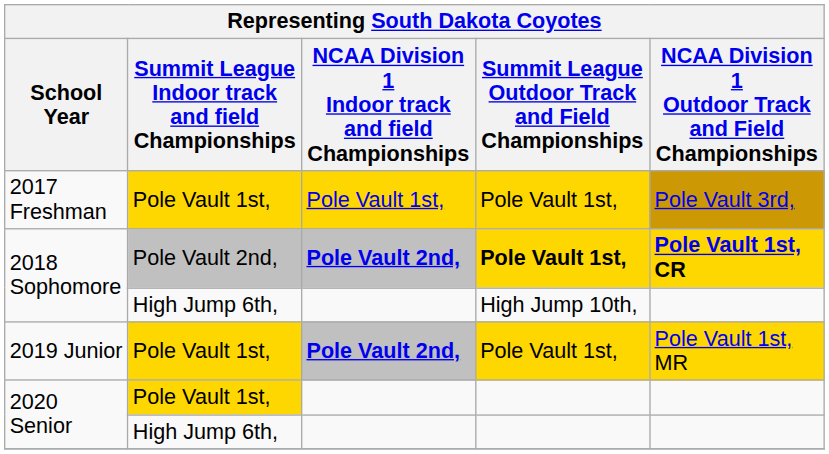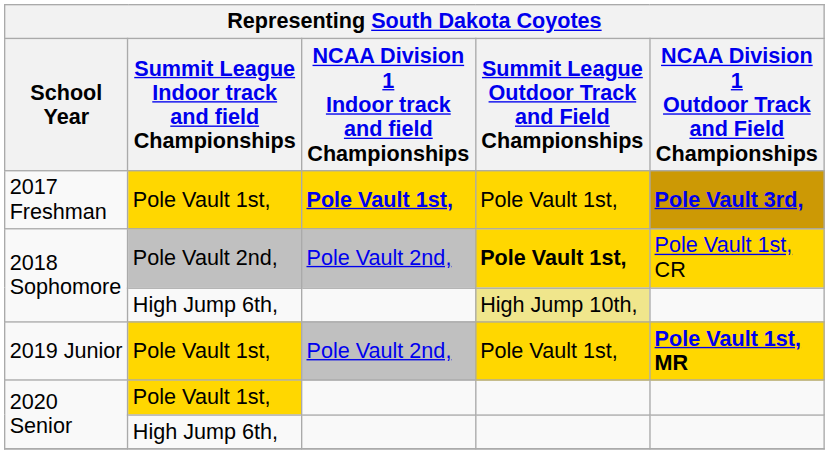(375, 199) normal -> (380, 199) bold
(725, 199) normal -> (729, 199) bold
(383, 258) bold -> (379, 258) normal
(728, 258) bold -> (723, 258) normal
(559, 304) no background -> (559, 304) khaki background
(383, 350) bold -> (379, 350) normal
(723, 350) normal -> (728, 350) bold
